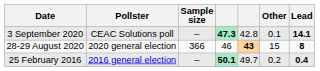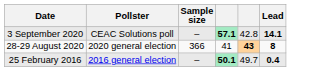- column: (274, 16)
(227, 34) 47.3 -> (227, 34) 57.1
(227, 47) 46 -> (227, 47) 41
